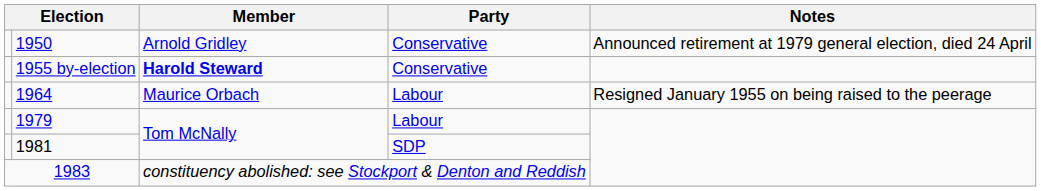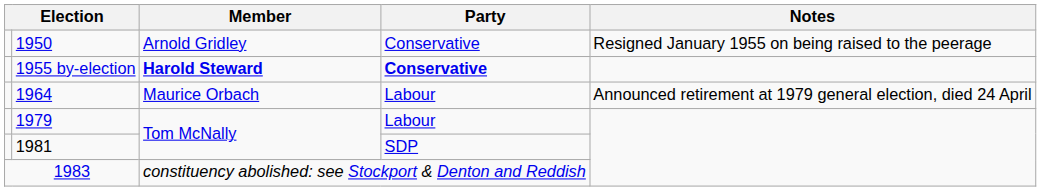(812, 43) Announced retirement at 1979 general election, died 24 April -> (793, 43) Resigned January 1955 on being raised to the peerage
(440, 69) normal -> (436, 69) bold
(793, 95) Resigned January 1955 on being raised to the peerage -> (812, 95) Announced retirement at 1979 general election, died 24 April
